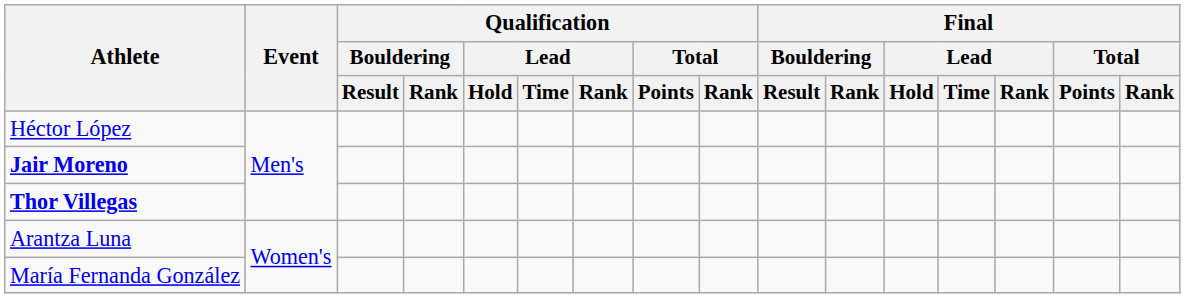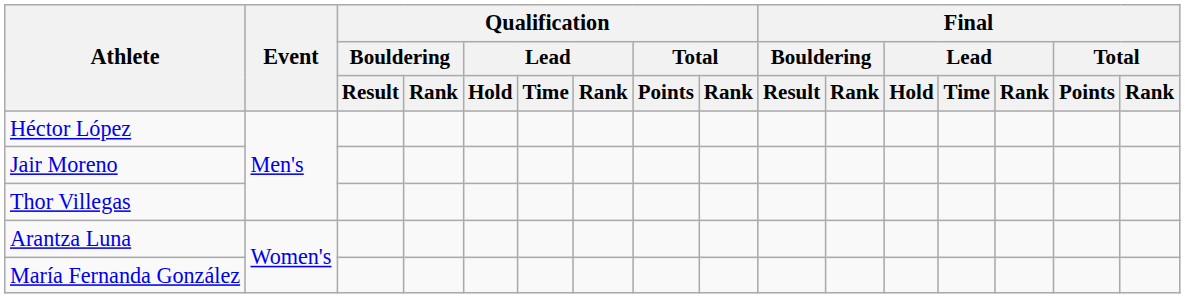(69, 165) bold -> (64, 165) normal
(73, 202) bold -> (70, 202) normal
